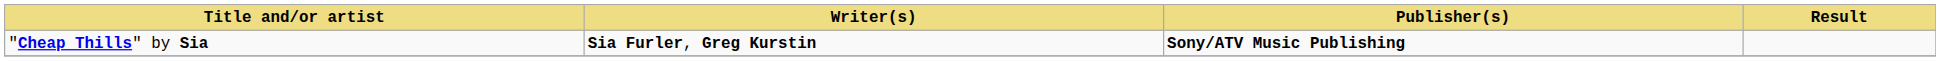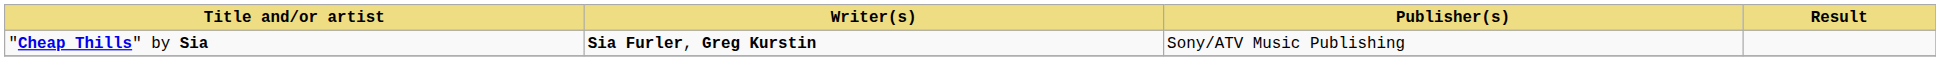(1286, 43) bold -> (1286, 43) normal
